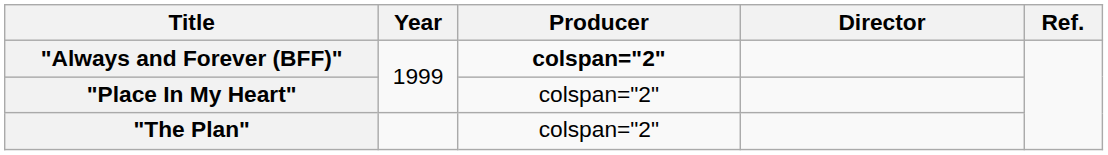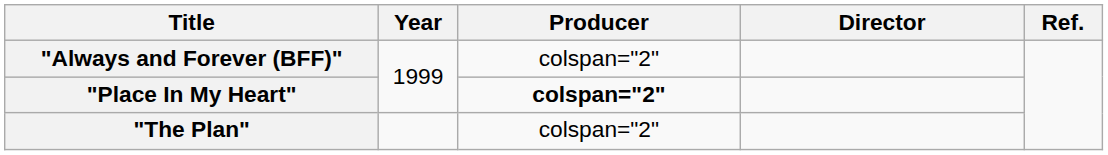(599, 58) bold -> (599, 58) normal
(599, 94) normal -> (599, 94) bold
